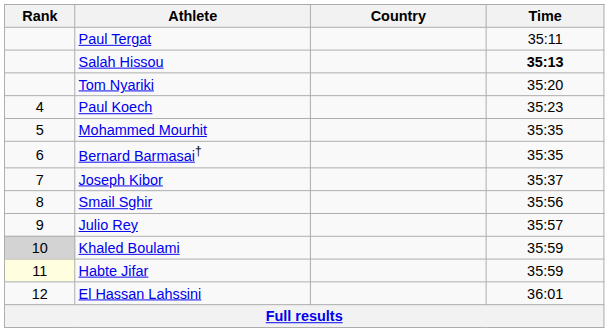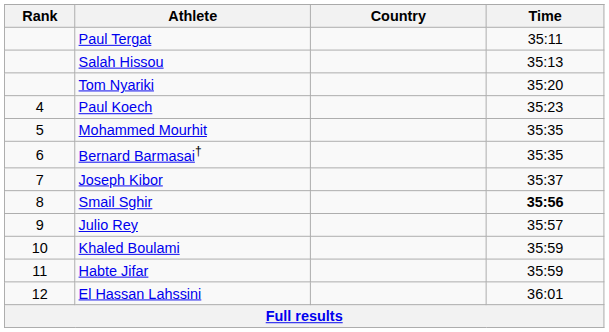(545, 62) bold -> (545, 62) normal
(545, 202) normal -> (545, 202) bold
(40, 248) lightgrey background -> (40, 248) no background
(40, 270) lightyellow background -> (40, 270) no background
